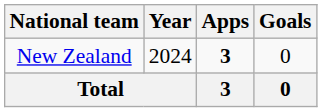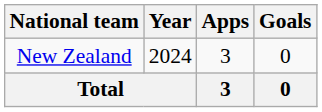(225, 55) bold -> (225, 55) normal
